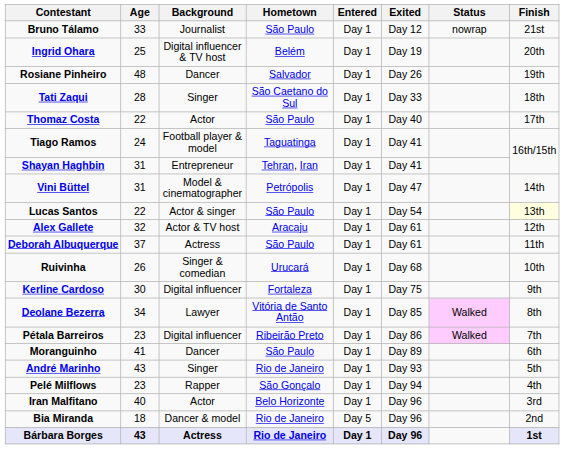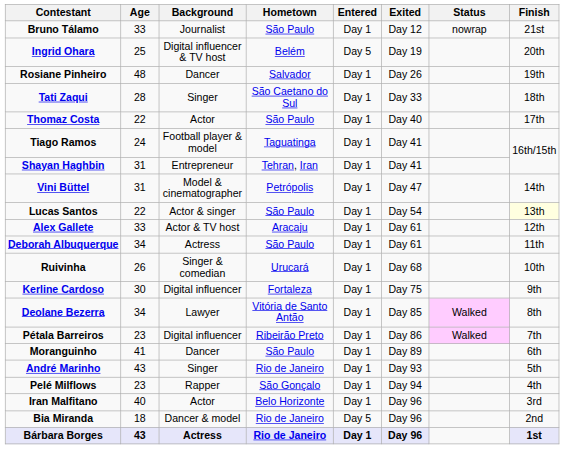(357, 52) Day 1 -> (357, 52) Day 5
(140, 227) 32 -> (140, 227) 33
(140, 244) 37 -> (140, 244) 34
